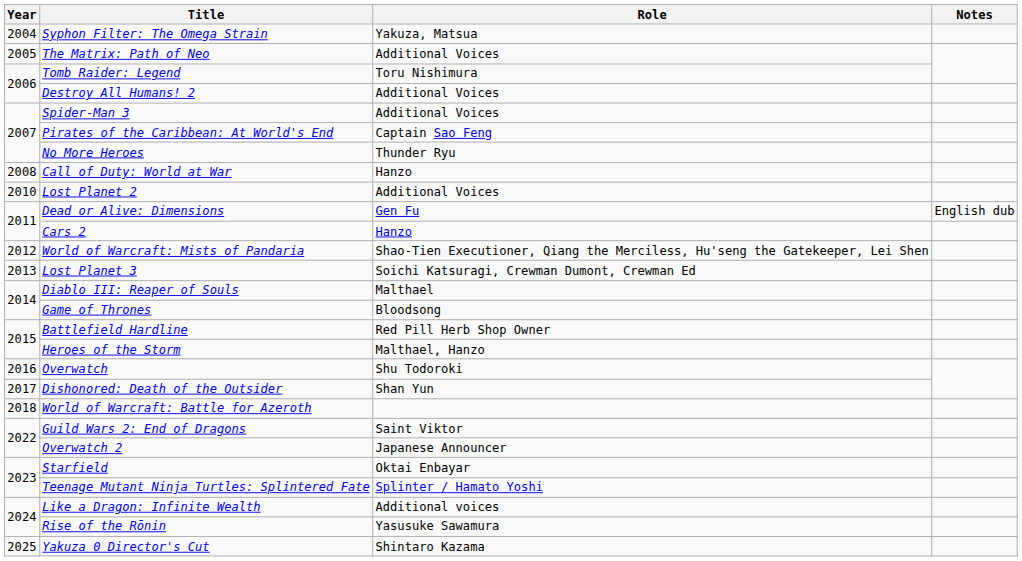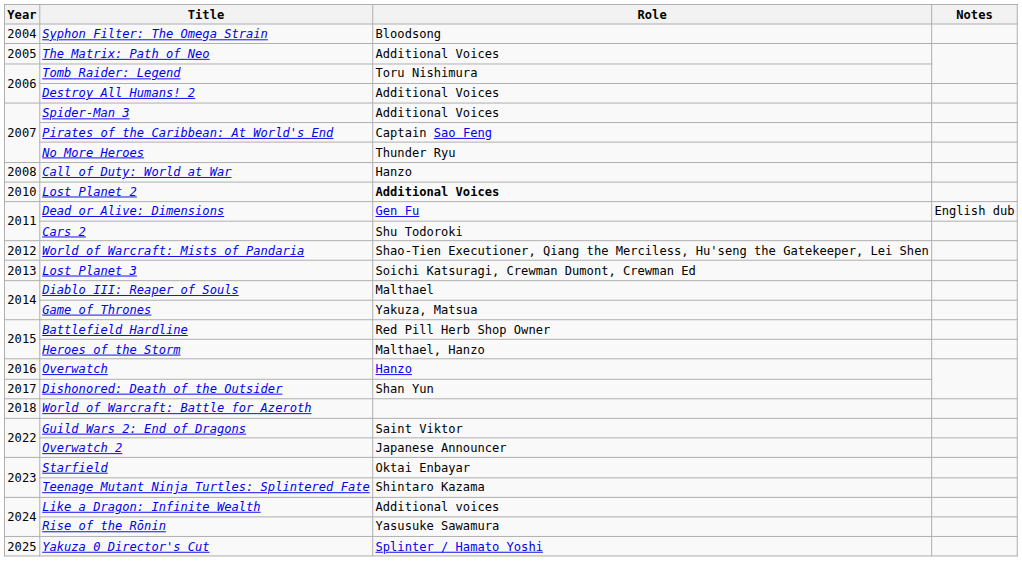(426, 34) Yakuza, Matsua -> (408, 34) Bloodsong
(437, 192) normal -> (437, 192) bold
(394, 231) Hanzo -> (419, 231) Shu Todoroki
(408, 310) Bloodsong -> (426, 310) Yakuza, Matsua
(419, 369) Shu Todoroki -> (394, 369) Hanzo
(459, 487) Splinter / Hamato Yoshi -> (430, 487) Shintaro Kazama
(430, 546) Shintaro Kazama -> (459, 546) Splinter / Hamato Yoshi
